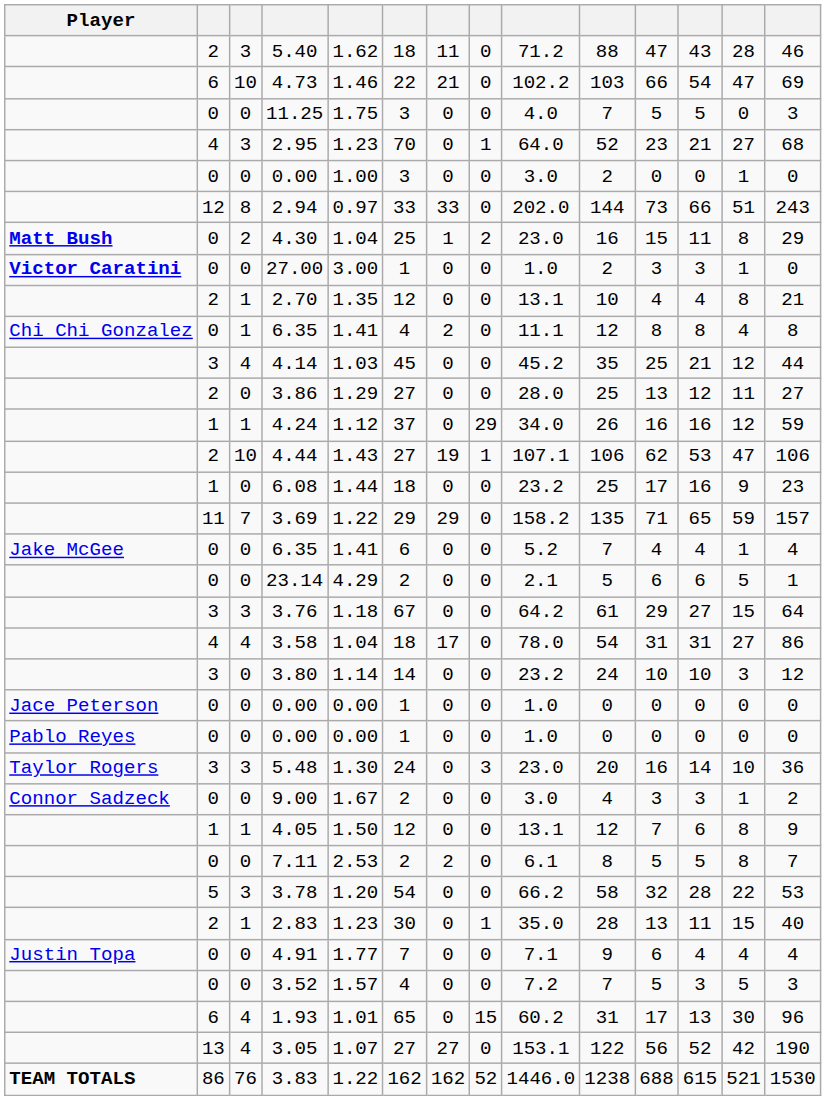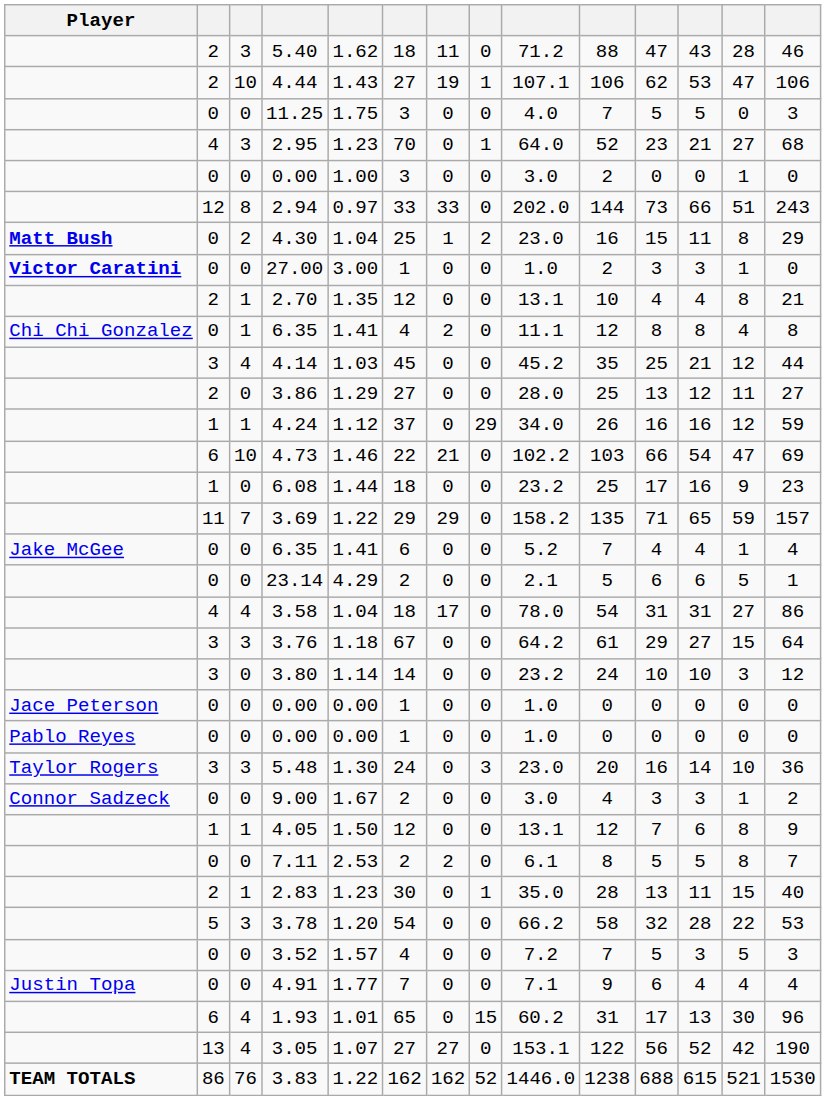rows swapped: (101, 456) <-> (101, 83)
rows swapped: (101, 612) <-> (101, 643)
rows swapped: (101, 924) <-> (101, 892)
rows swapped: (72, 955) <-> (101, 986)
